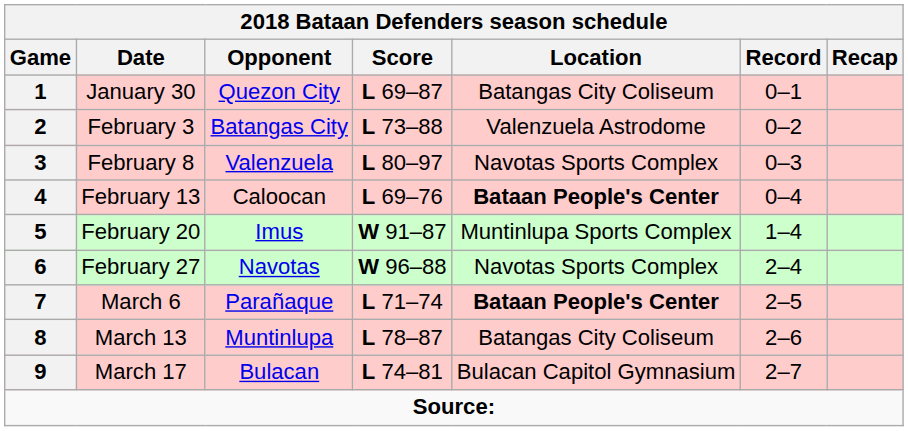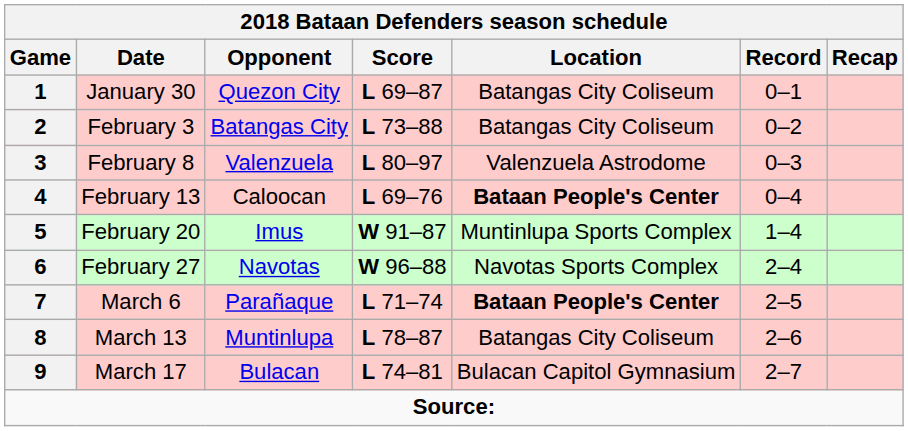(596, 127) Valenzuela Astrodome -> (596, 127) Batangas City Coliseum
(596, 162) Navotas Sports Complex -> (596, 162) Valenzuela Astrodome
